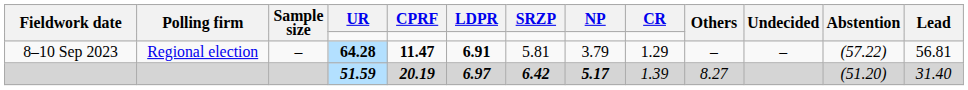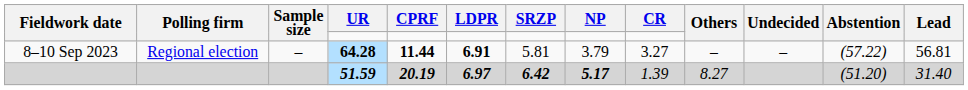(417, 52) 11.47 -> (417, 52) 11.44
(655, 52) 1.29 -> (655, 52) 3.27
